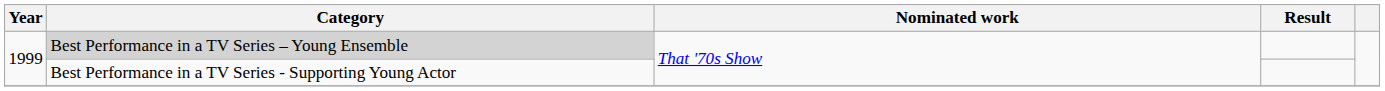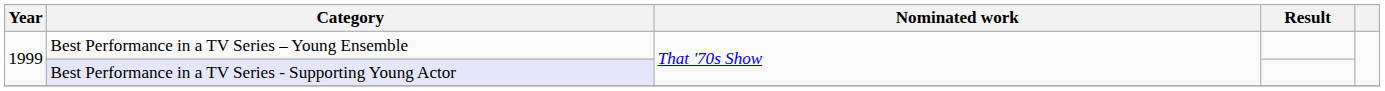(229, 45) lightgrey background -> (229, 45) no background
(253, 72) no background -> (253, 72) lavender background
